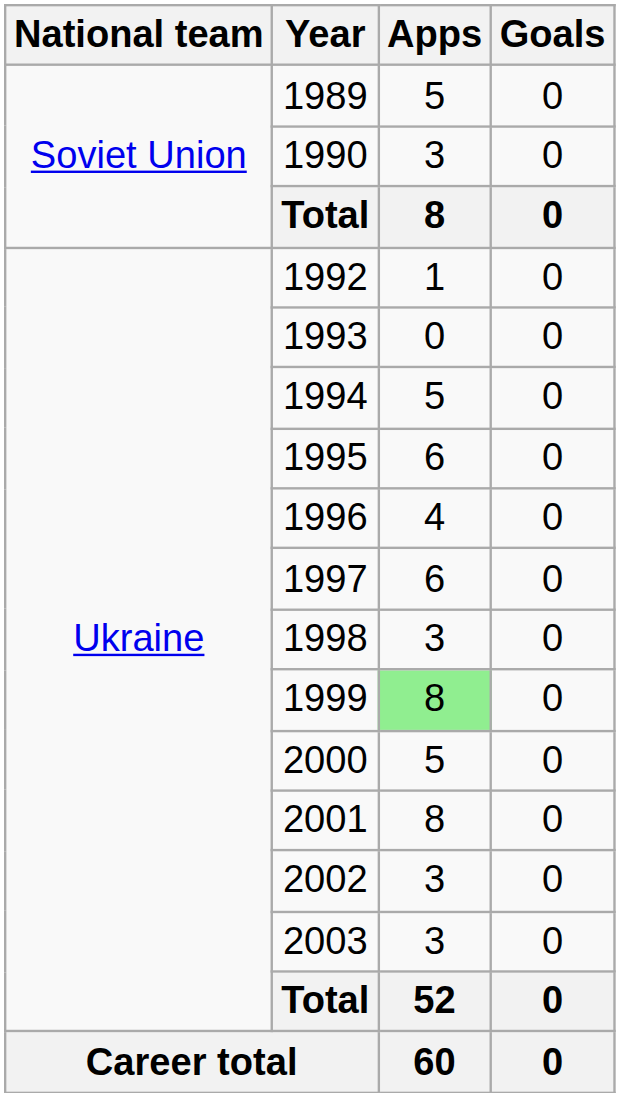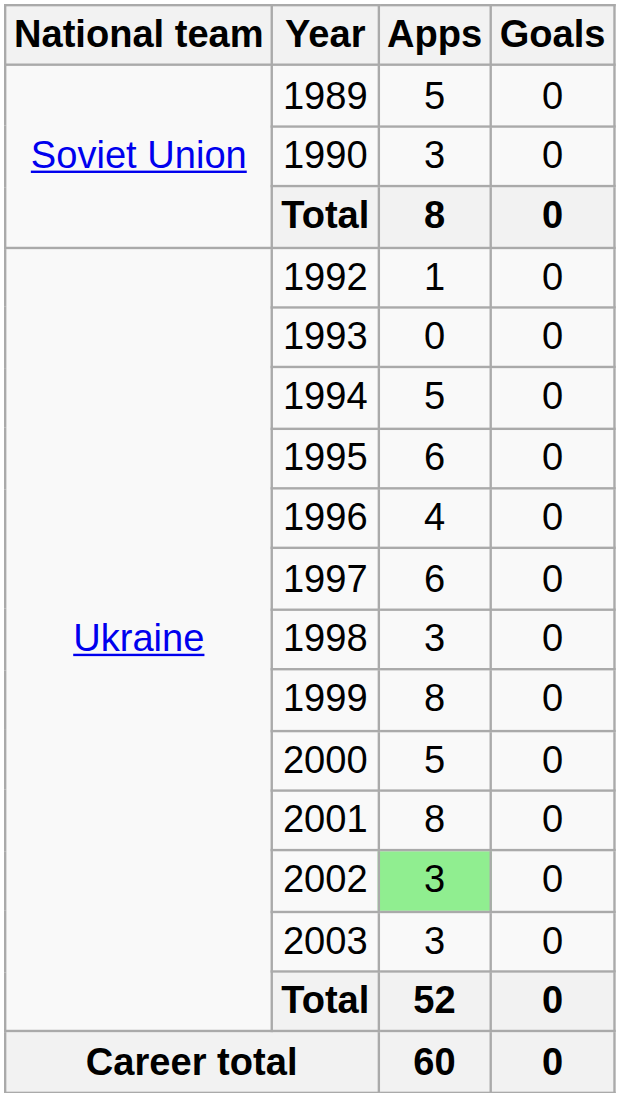(435, 699) lightgreen background -> (435, 699) no background
(435, 880) no background -> (435, 880) lightgreen background
